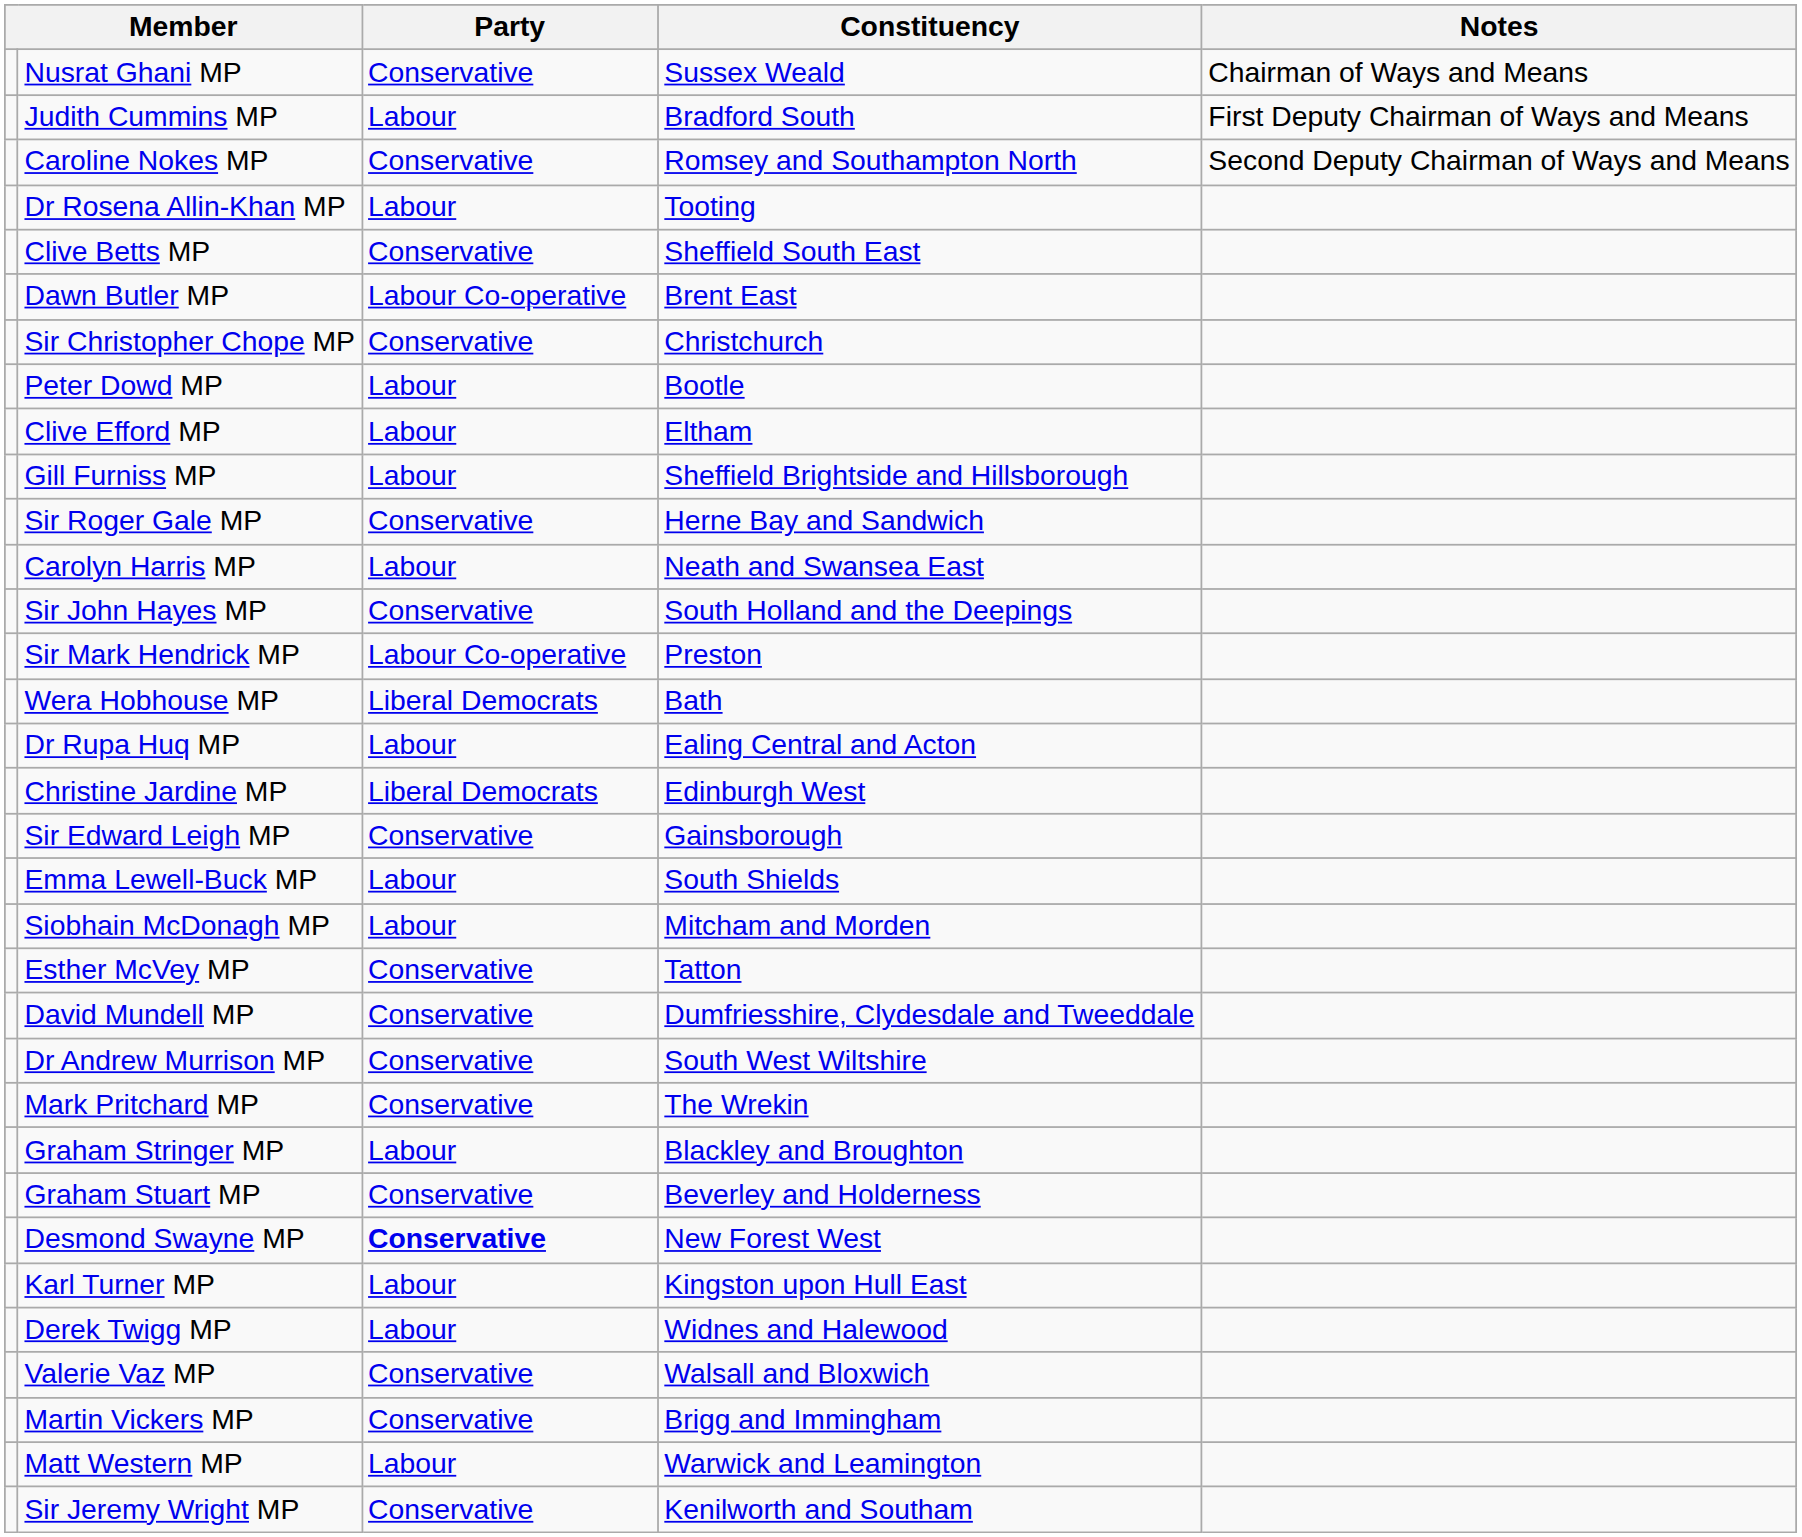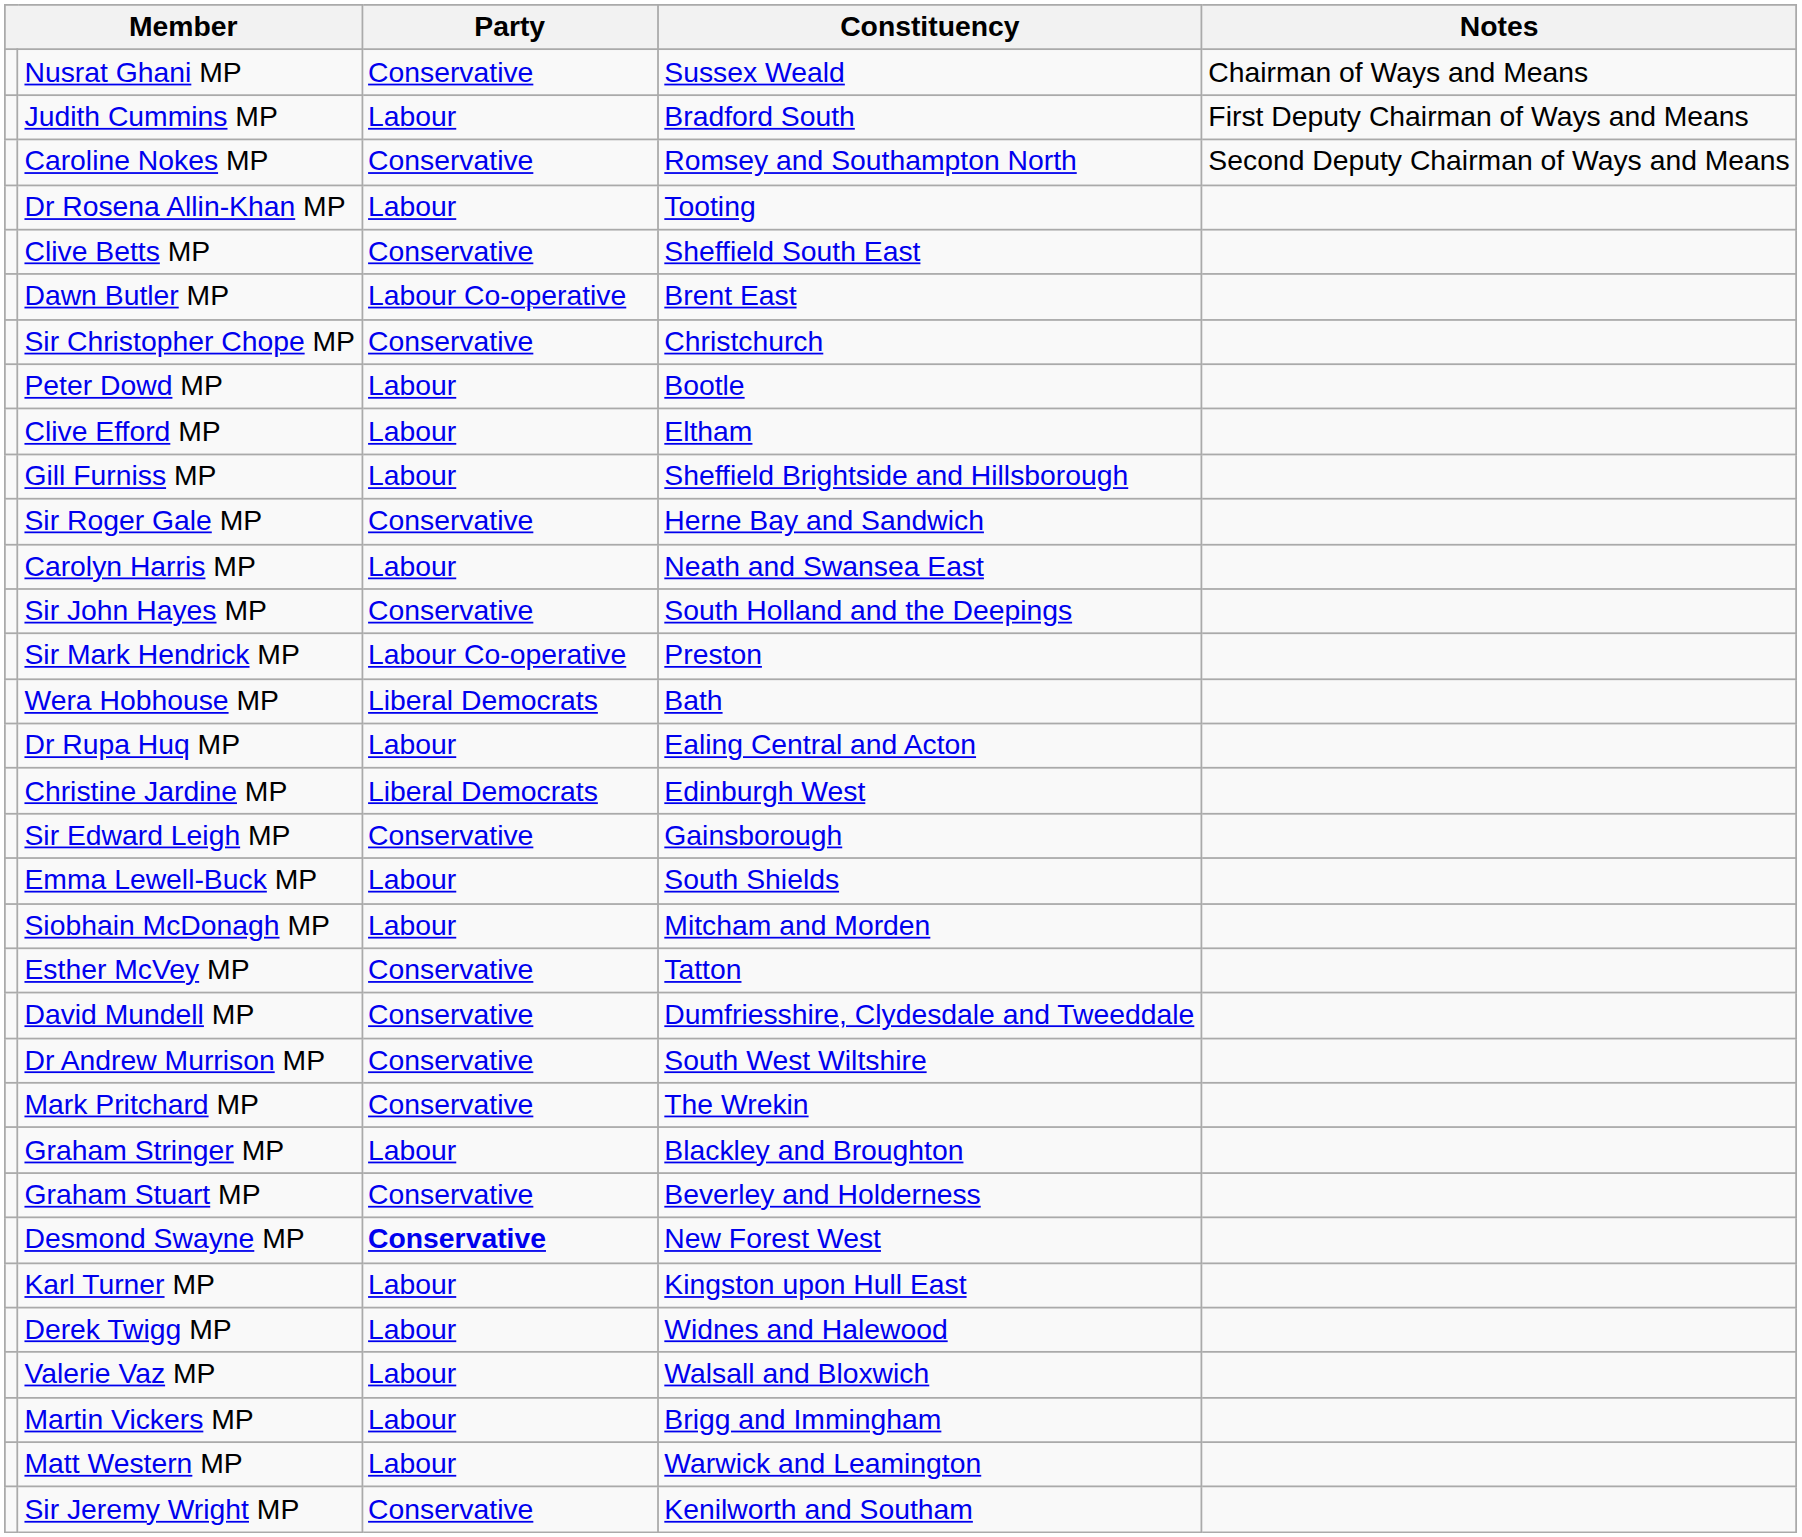(451, 1374) Conservative -> (412, 1374) Labour
(451, 1419) Conservative -> (412, 1419) Labour
